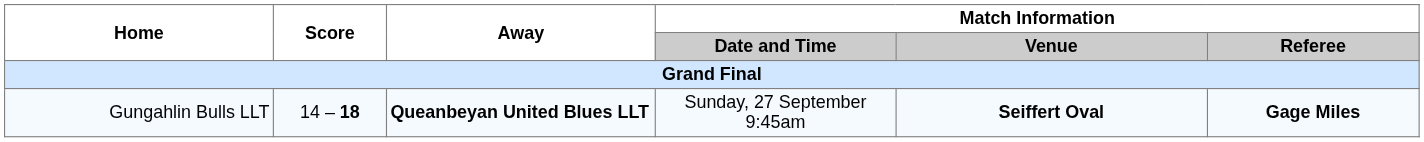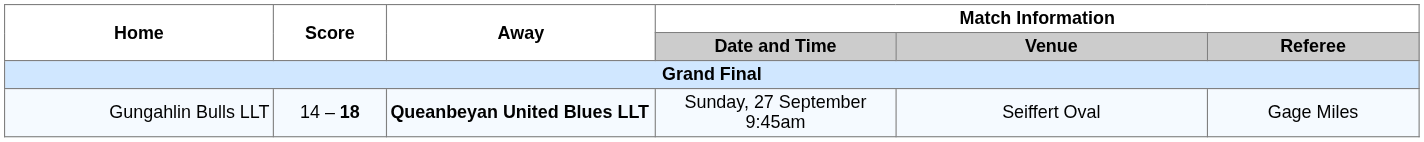(1051, 112) bold -> (1051, 112) normal
(1313, 112) bold -> (1313, 112) normal
